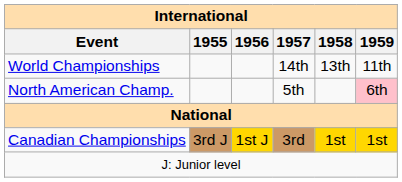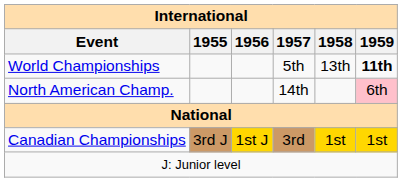(294, 66) 14th -> (294, 66) 5th
(377, 66) normal -> (377, 66) bold
(294, 90) 5th -> (294, 90) 14th
